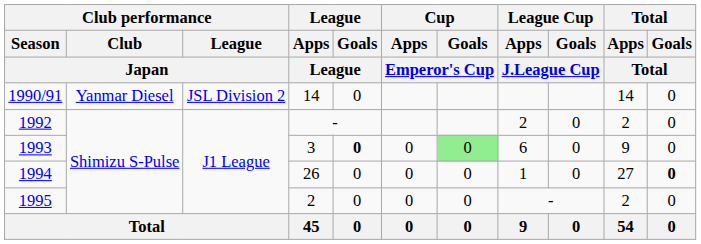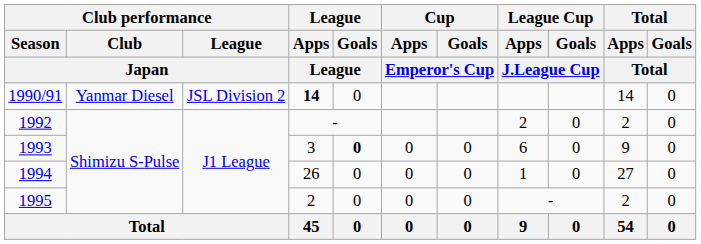(311, 95) normal -> (311, 95) bold
(468, 148) lightgreen background -> (468, 148) no background
(672, 174) bold -> (672, 174) normal
